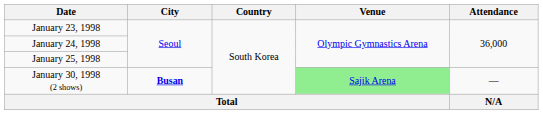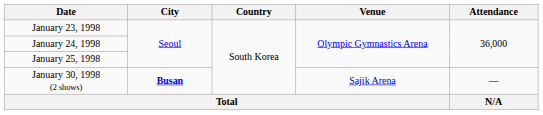(372, 80) lightgreen background -> (372, 80) no background
